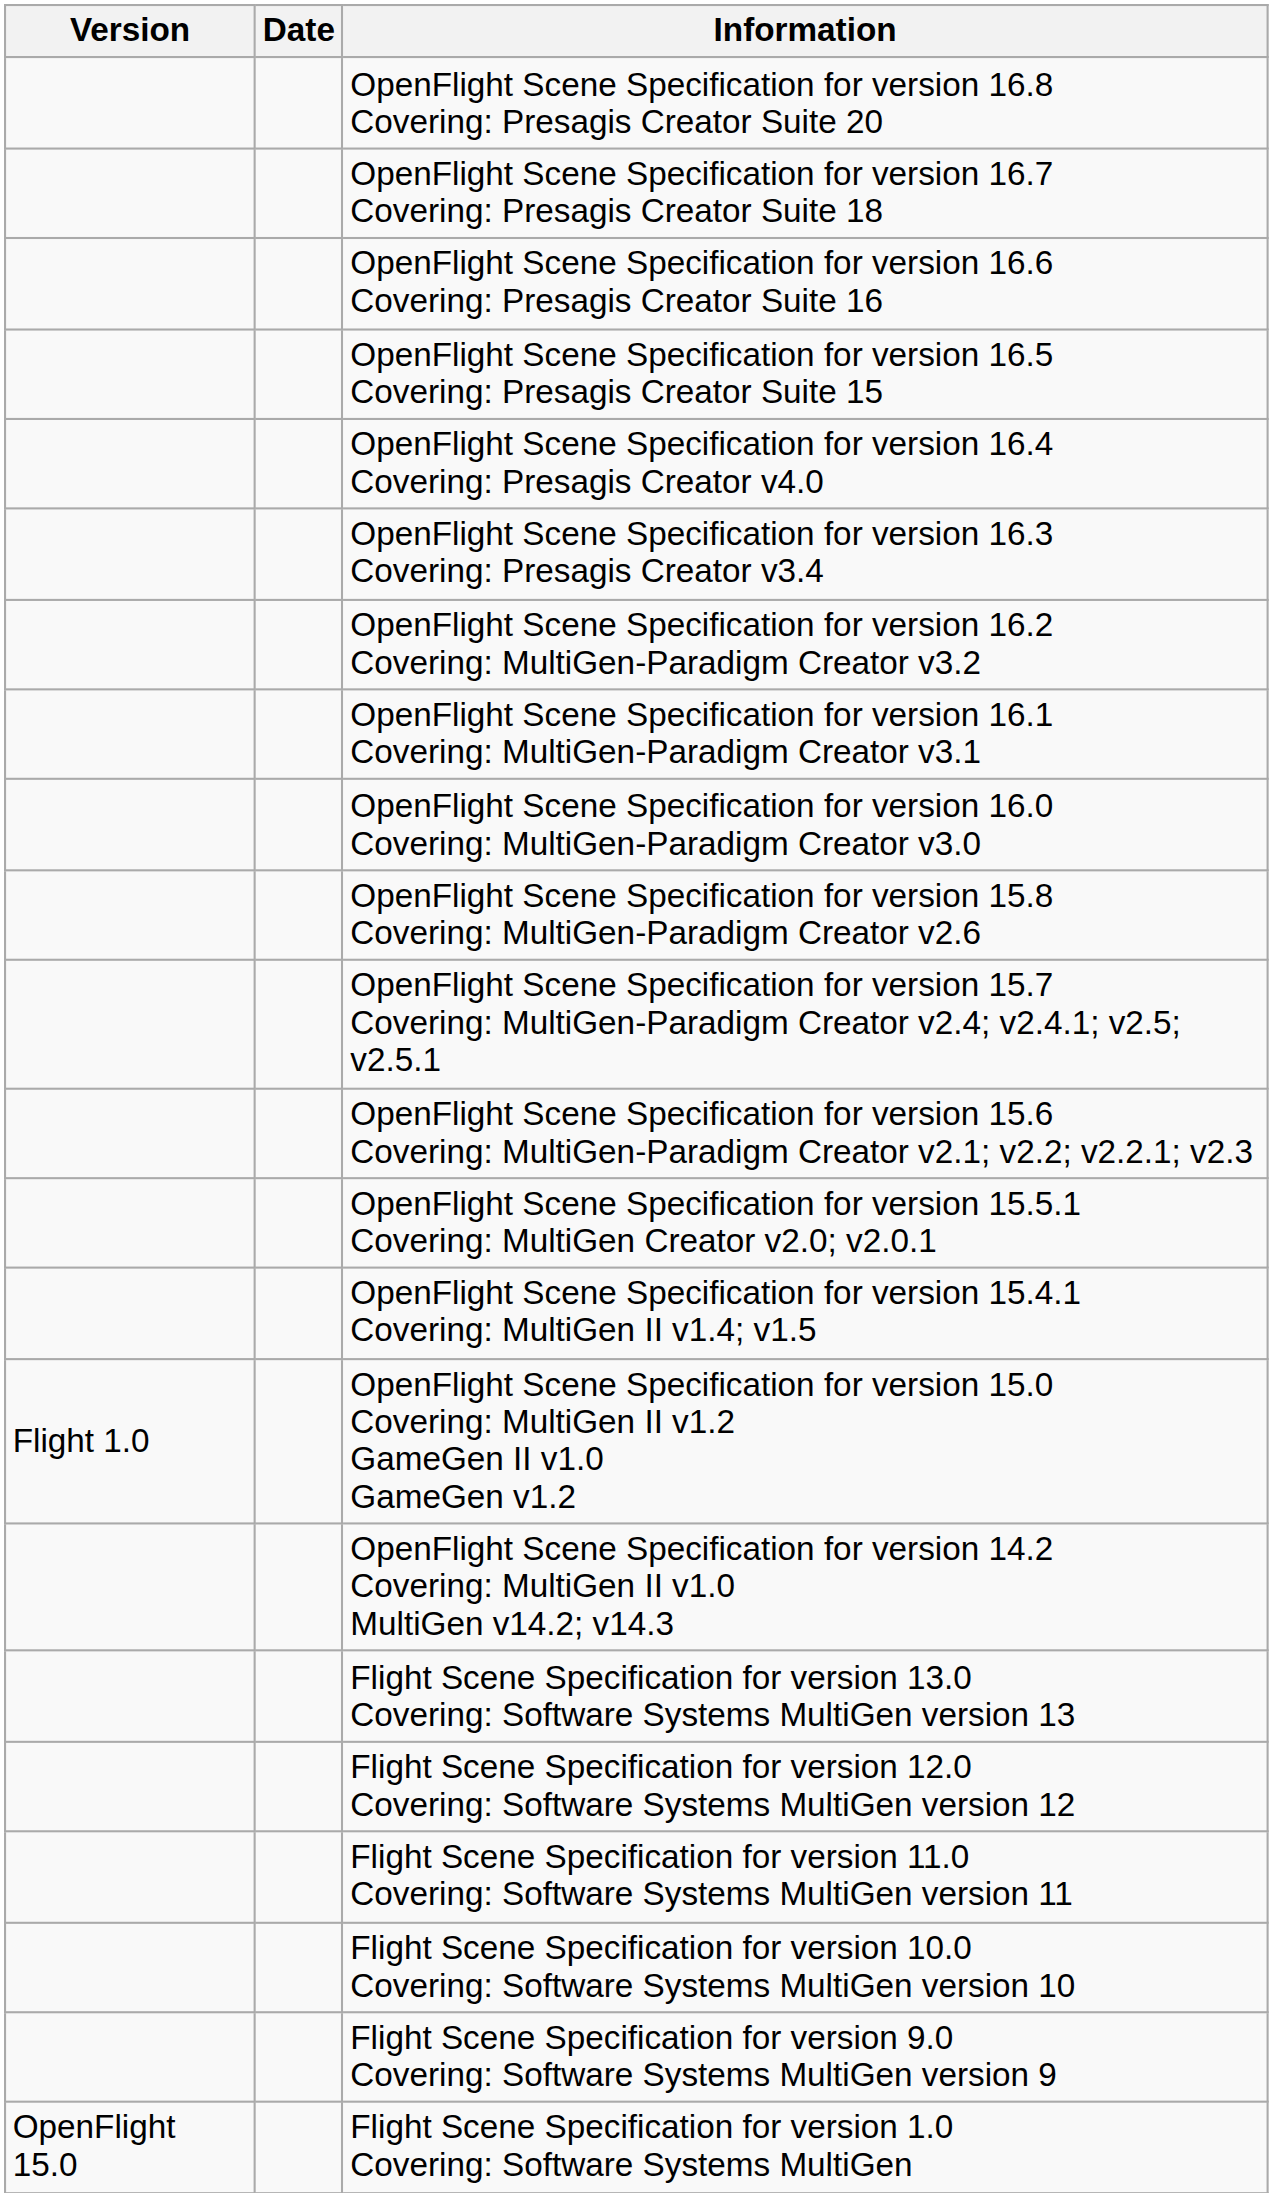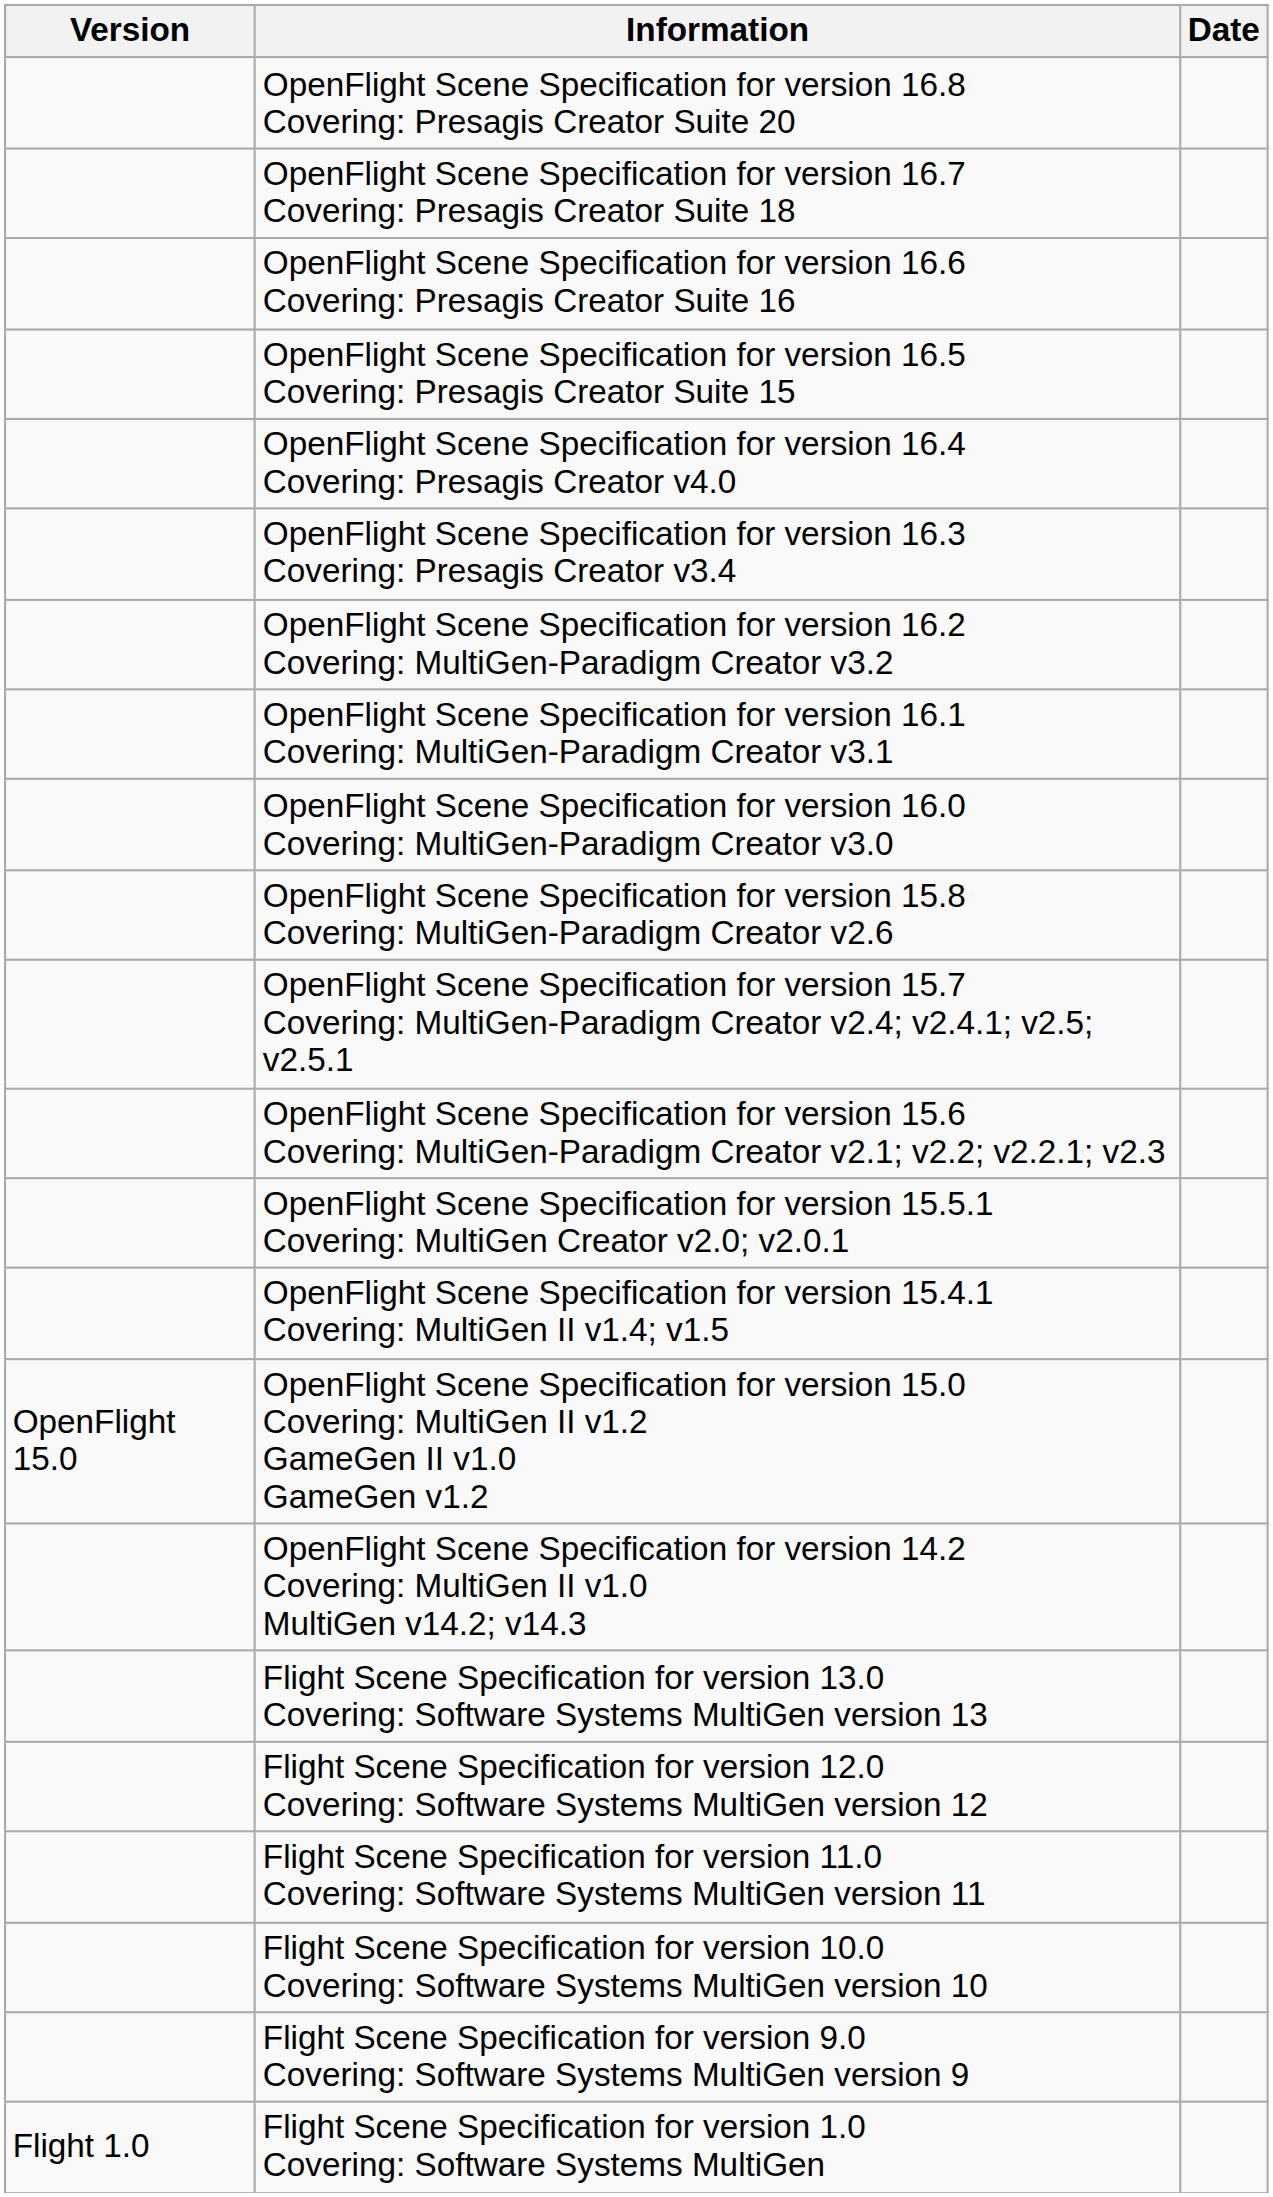columns swapped: (299, 30) <-> (805, 30)
(81, 1440) Flight 1.0 -> (94, 1440) OpenFlight 15.0
(94, 2146) OpenFlight 15.0 -> (81, 2146) Flight 1.0
